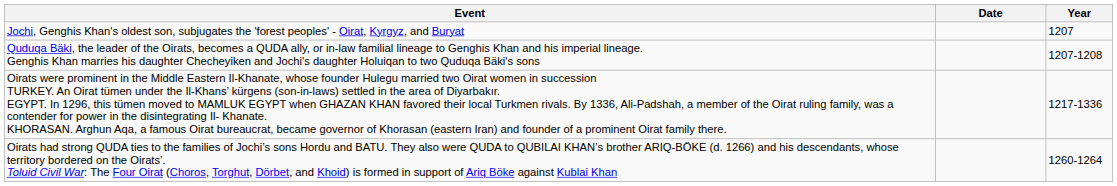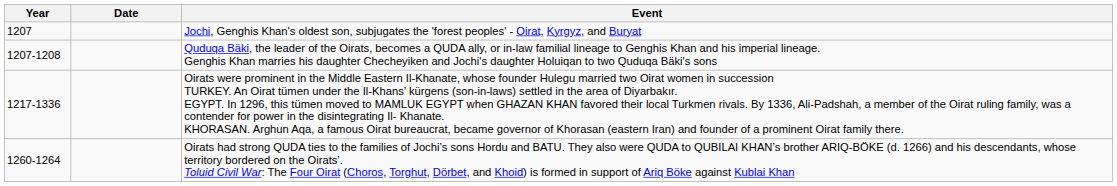columns swapped: (1079, 13) <-> (470, 13)
